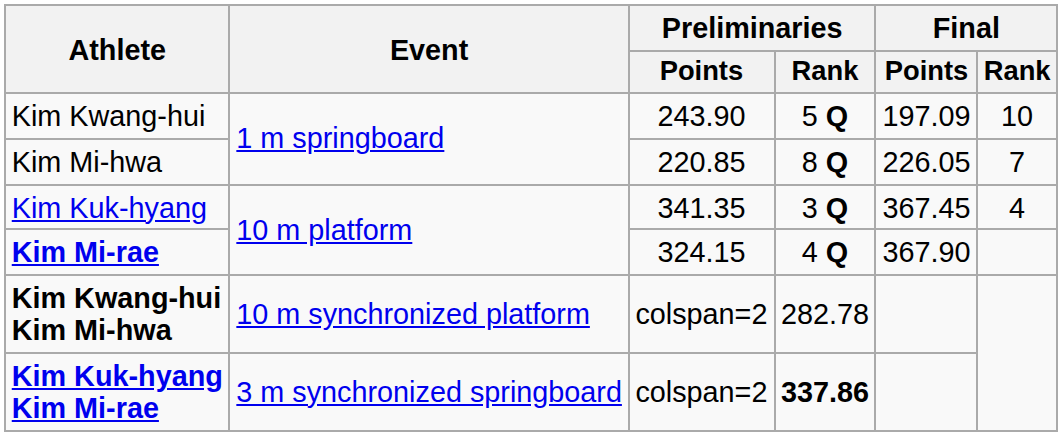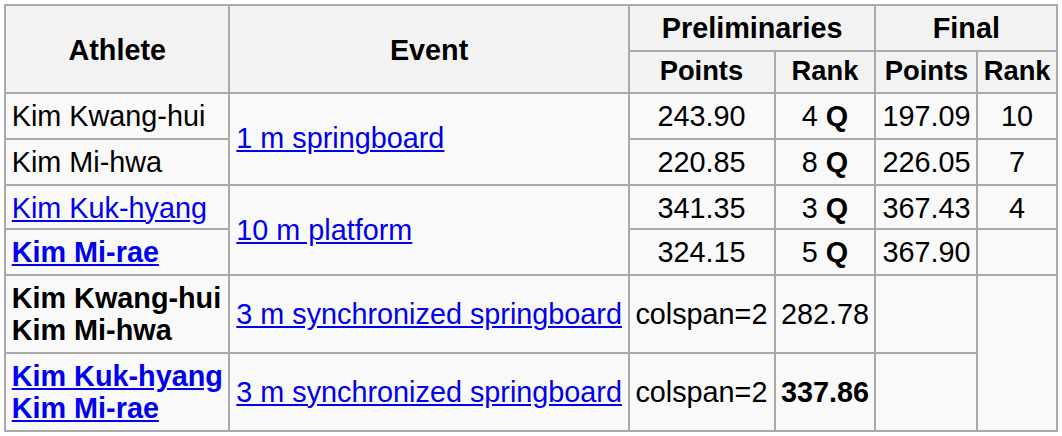(825, 117) 5 Q -> (825, 117) 4 Q
(926, 208) 367.45 -> (926, 208) 367.43
(825, 253) 4 Q -> (825, 253) 5 Q
(413, 315) 10 m synchronized platform -> (429, 315) 3 m synchronized springboard
